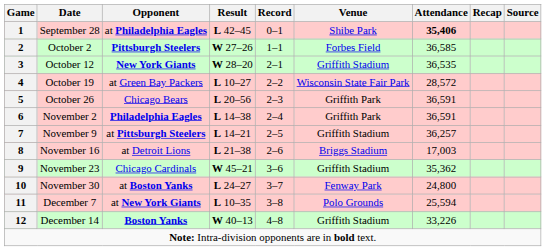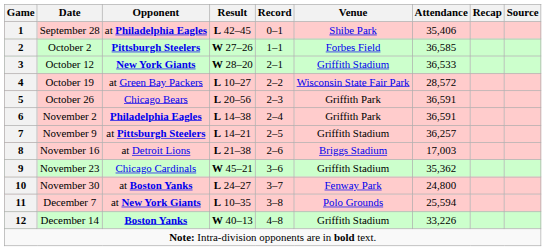(441, 30) bold -> (441, 30) normal
(441, 64) 36,535 -> (441, 64) 36,533
